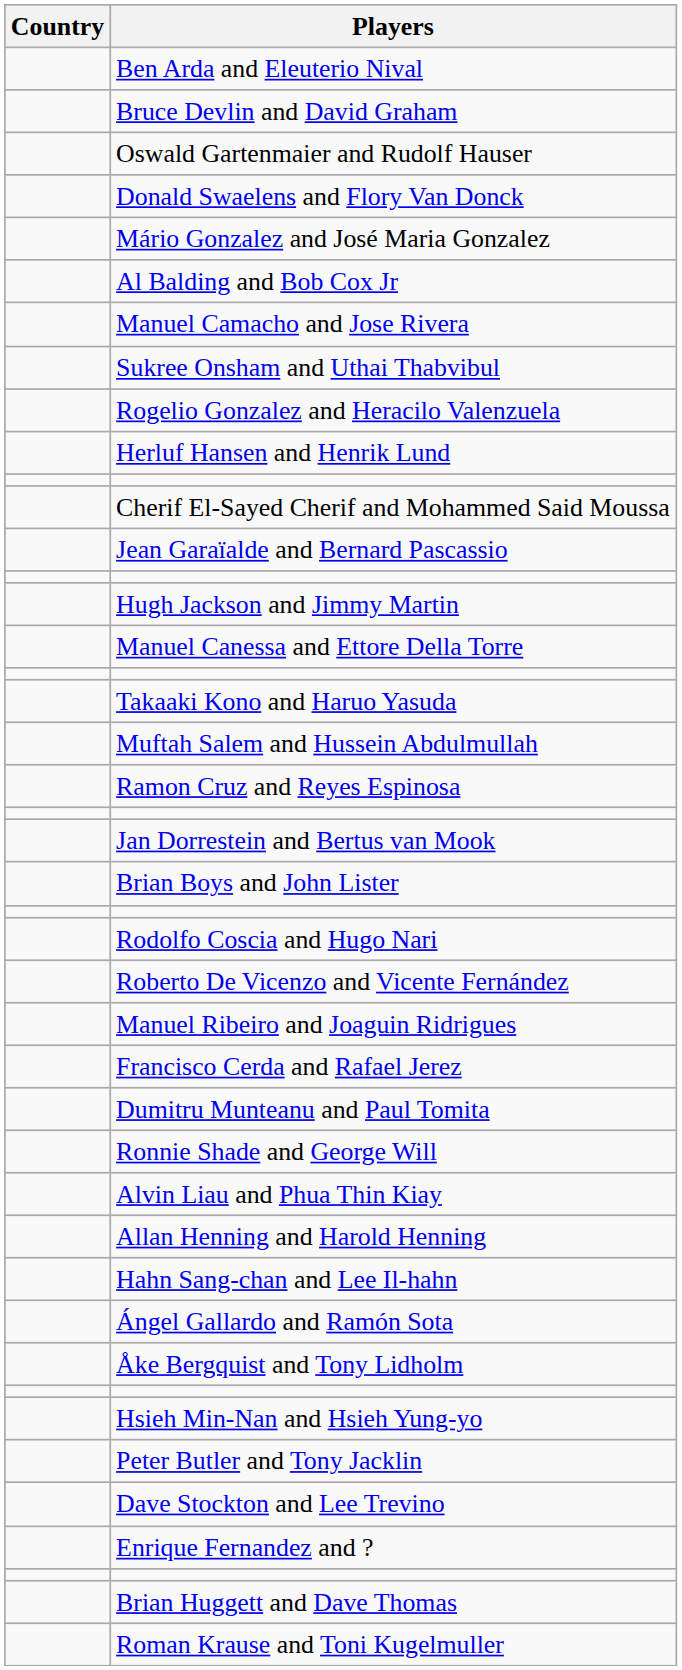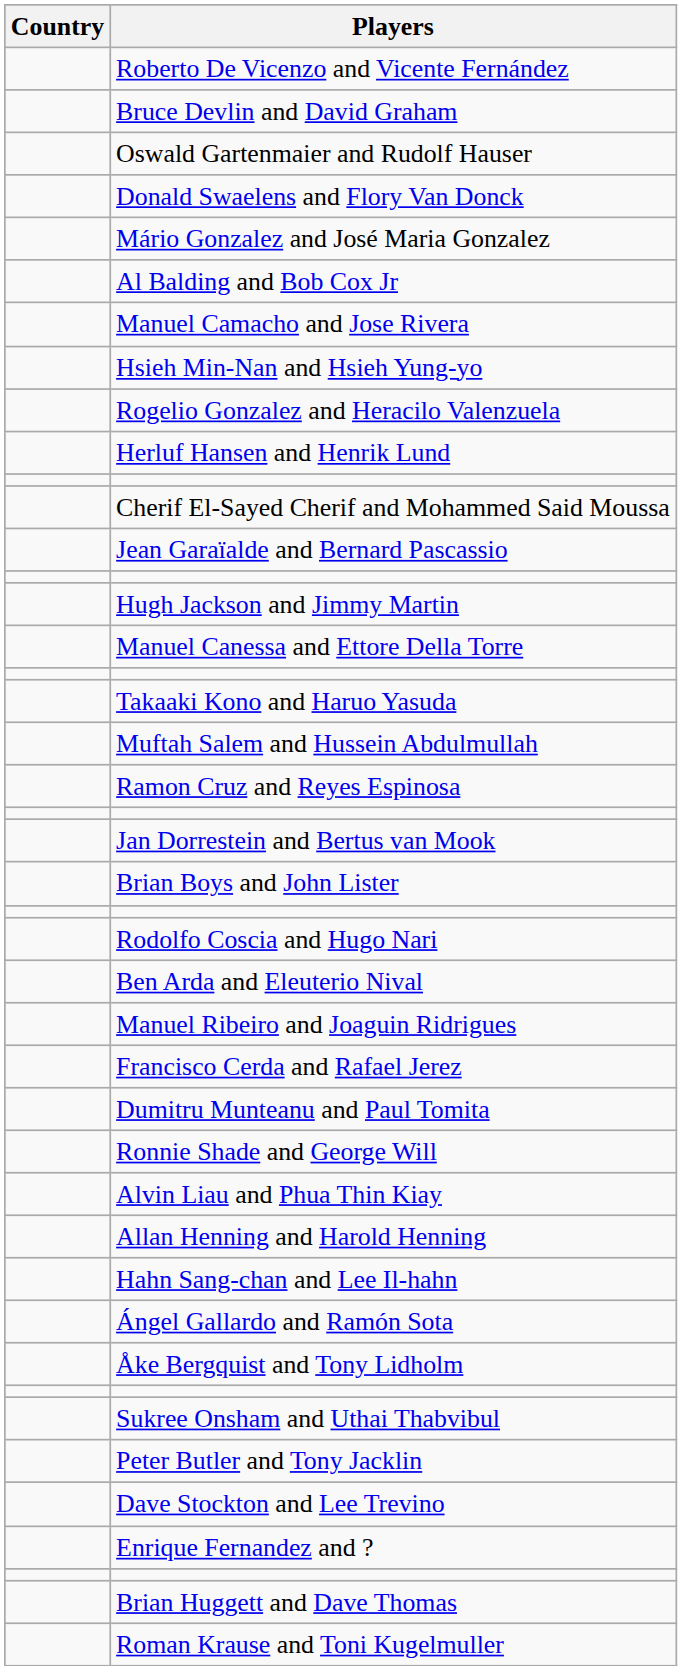(270, 68) Ben Arda and Eleuterio Nival -> (342, 68) Roberto De Vicenzo and Vicente Fernández
(308, 366) Sukree Onsham and Uthai Thabvibul -> (299, 366) Hsieh Min-Nan and Hsieh Yung-yo
(342, 980) Roberto De Vicenzo and Vicente Fernández -> (270, 980) Ben Arda and Eleuterio Nival
(299, 1418) Hsieh Min-Nan and Hsieh Yung-yo -> (308, 1418) Sukree Onsham and Uthai Thabvibul
